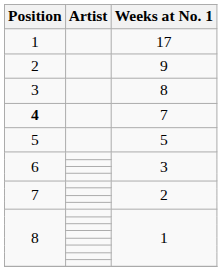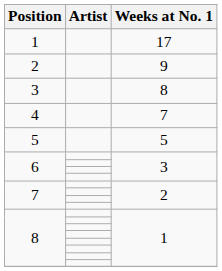(35, 115) bold -> (35, 115) normal
